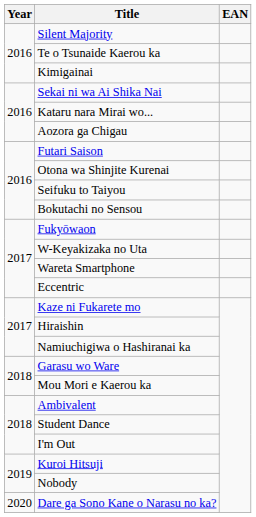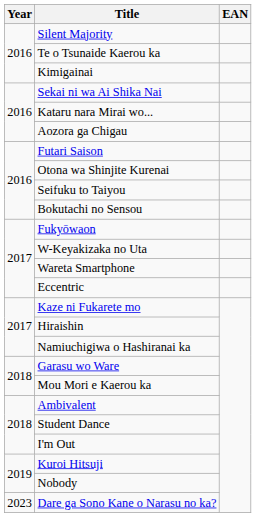(20, 502) 2020 -> (20, 502) 2023
